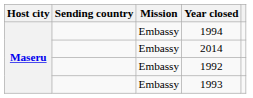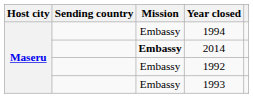(159, 48) normal -> (160, 48) bold
